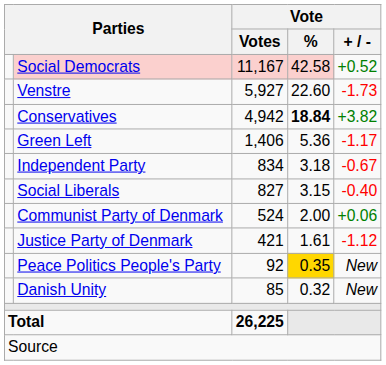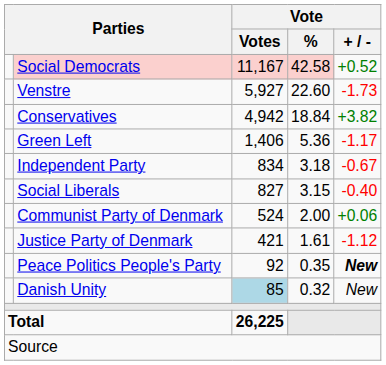(311, 116) bold -> (311, 116) normal
(315, 265) gold background -> (315, 265) no background
(361, 265) normal -> (361, 265) bold
(275, 290) no background -> (275, 290) lightblue background
